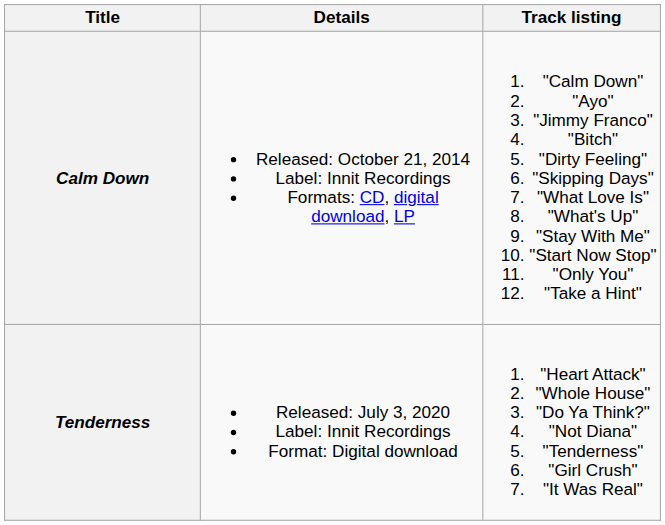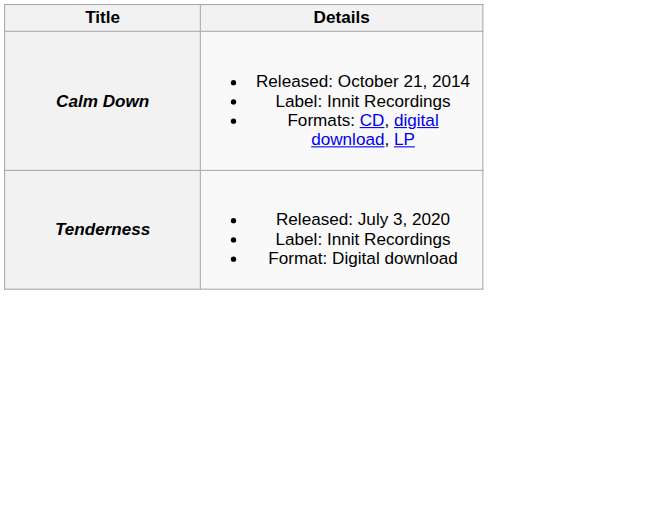- column: (572, 18)
